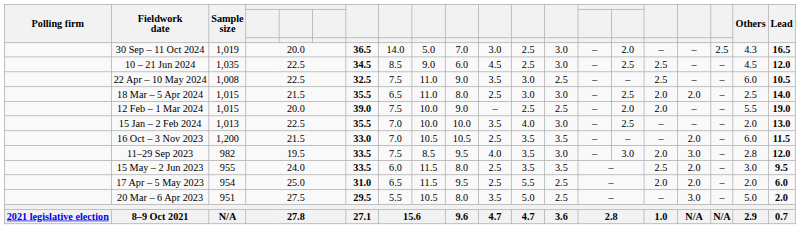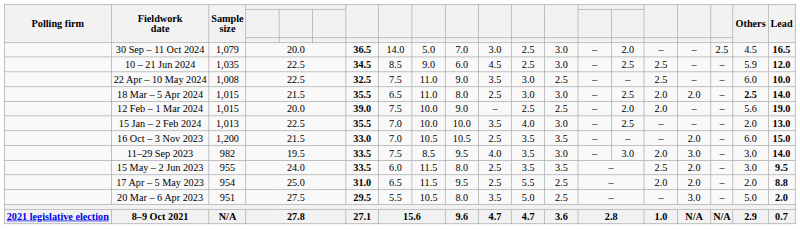(227, 50) 1,019 -> (227, 50) 1,079
(751, 50) 4.3 -> (751, 50) 4.5
(751, 65) 4.5 -> (751, 65) 5.9
(781, 80) 10.5 -> (781, 80) 10.0
(751, 94) normal -> (751, 94) bold
(751, 109) 5.5 -> (751, 109) 5.6
(781, 138) 11.5 -> (781, 138) 15.0
(751, 153) 2.8 -> (751, 153) 3.0
(781, 153) 12.0 -> (781, 153) 14.0
(781, 183) 6.0 -> (781, 183) 8.8
